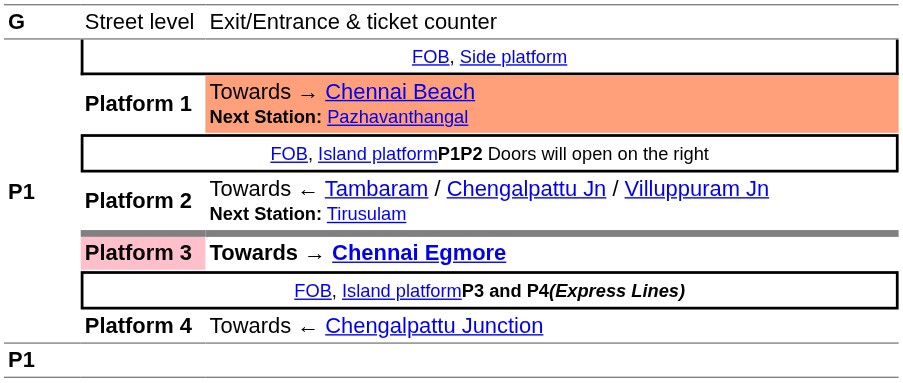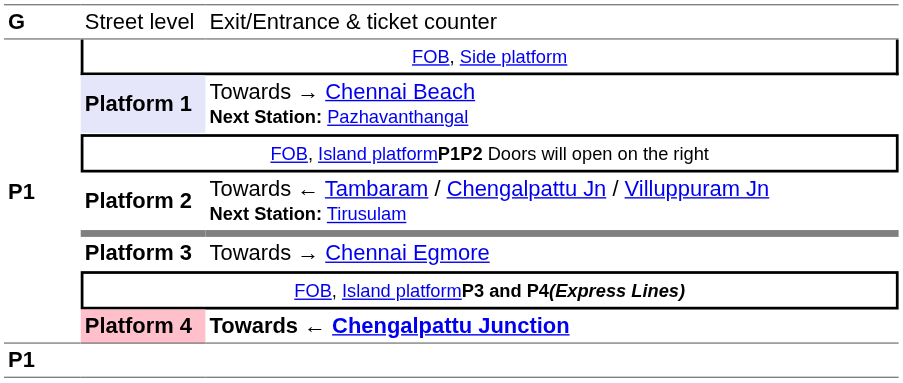(138, 103) no background -> (138, 103) lavender background
(342, 103) lightsalmon background -> (342, 103) no background
(138, 253) pink background -> (138, 253) no background
(358, 253) bold -> (350, 253) normal
(138, 325) no background -> (138, 325) pink background
(376, 325) normal -> (390, 325) bold
